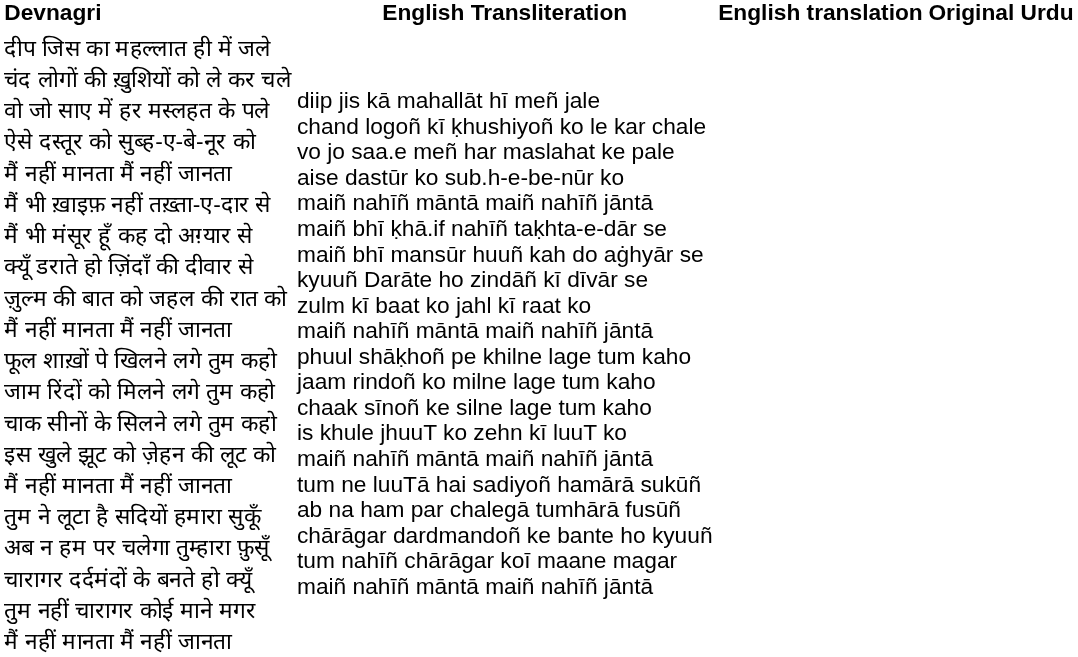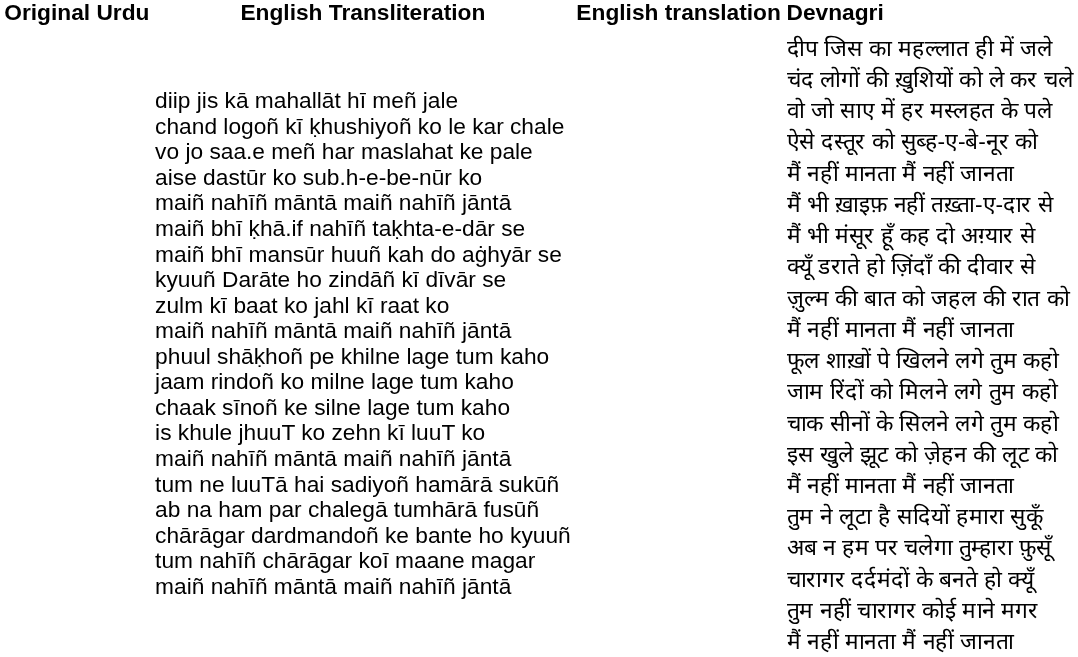columns swapped: (1001, 12) <-> (53, 12)
